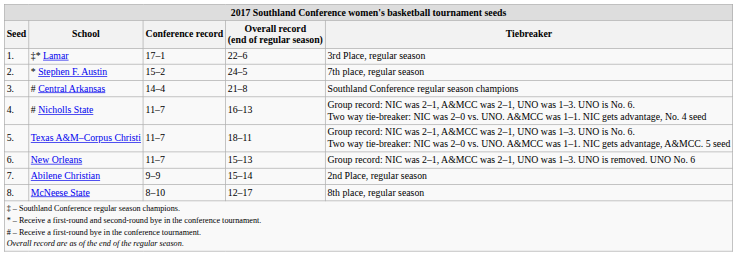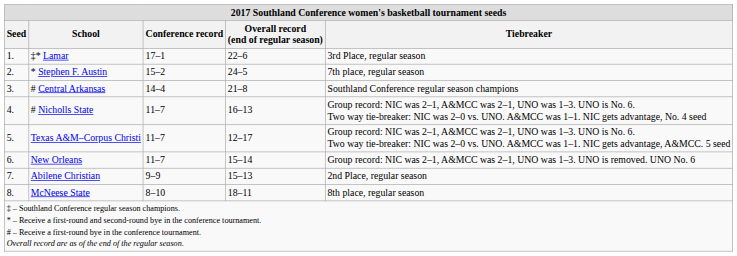(240, 138) 18–11 -> (240, 138) 12–17
(240, 160) 15–13 -> (240, 160) 15–14
(240, 176) 15–14 -> (240, 176) 15–13
(240, 192) 12–17 -> (240, 192) 18–11
